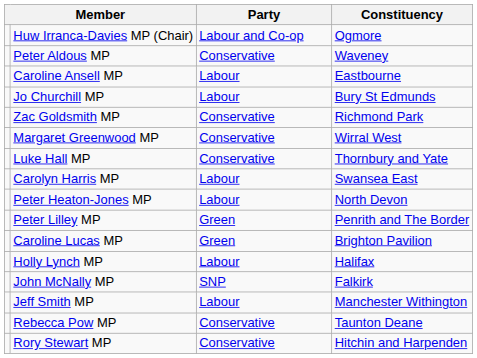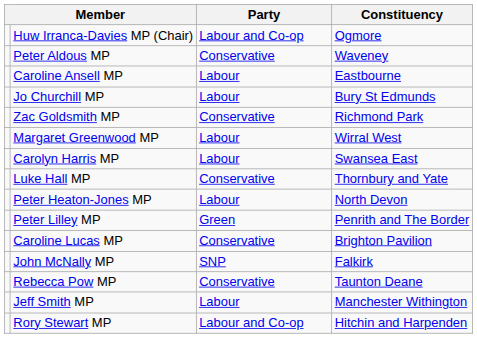(237, 138) Conservative -> (219, 138) Labour
rows swapped: (52, 158) <-> (66, 179)
(217, 240) Green -> (237, 240) Conservative
- row: (58, 261)
rows swapped: (65, 323) <-> (54, 302)
(237, 343) Conservative -> (251, 323) Labour and Co-op
